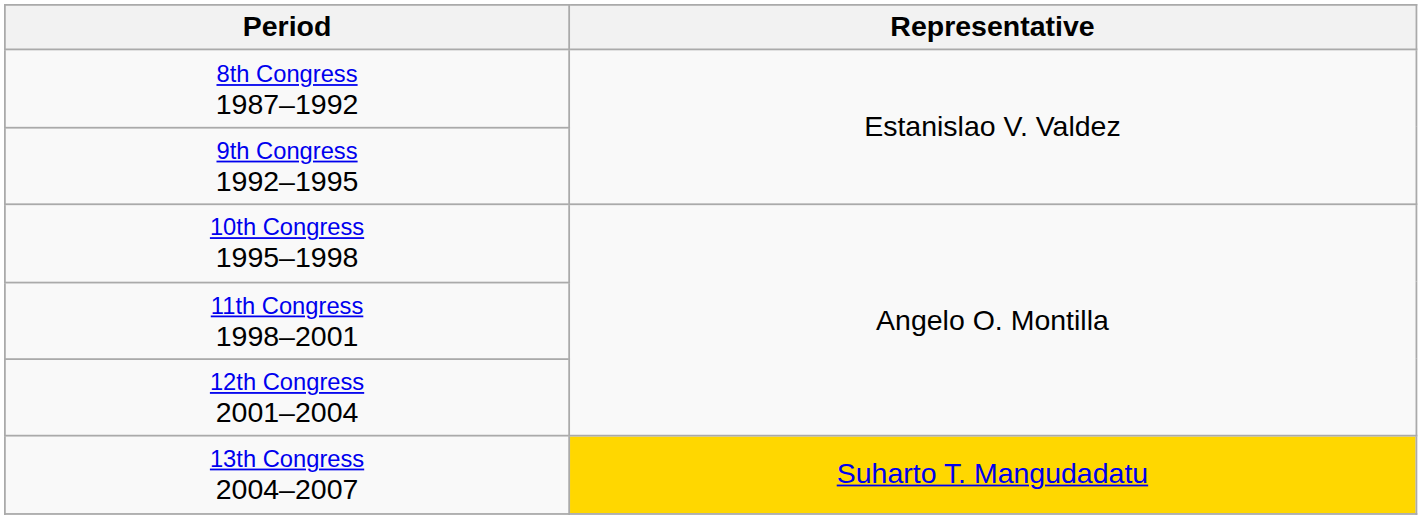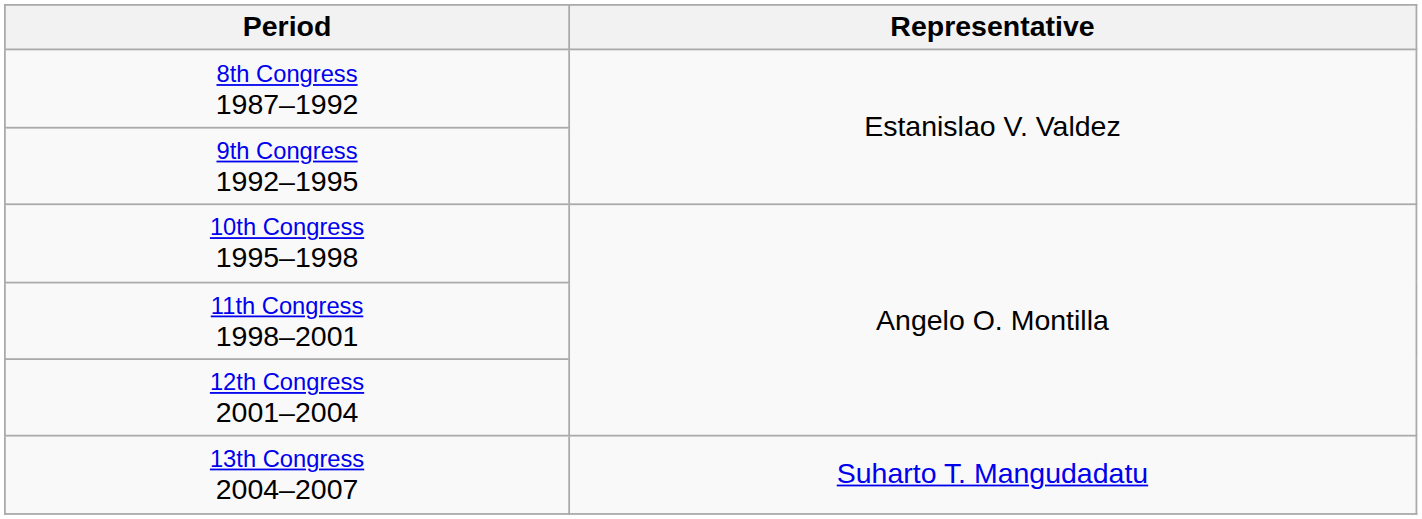(992, 474) gold background -> (992, 474) no background
